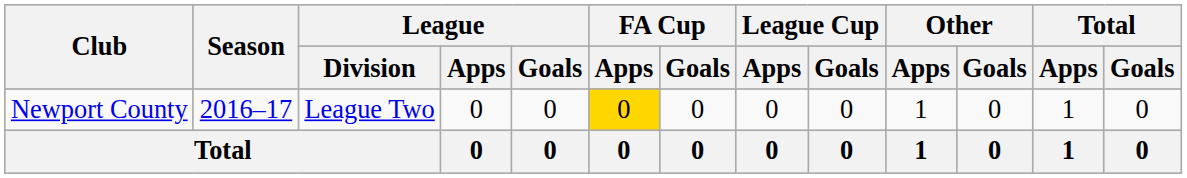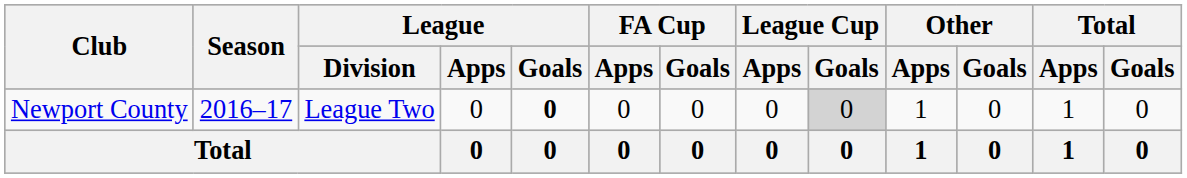(550, 109) normal -> (550, 109) bold
(624, 109) gold background -> (624, 109) no background
(847, 109) no background -> (847, 109) lightgrey background
